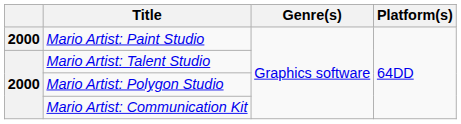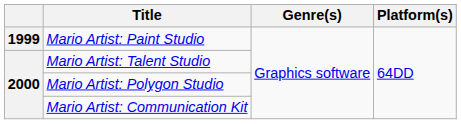(24, 38) 2000 -> (24, 38) 1999
